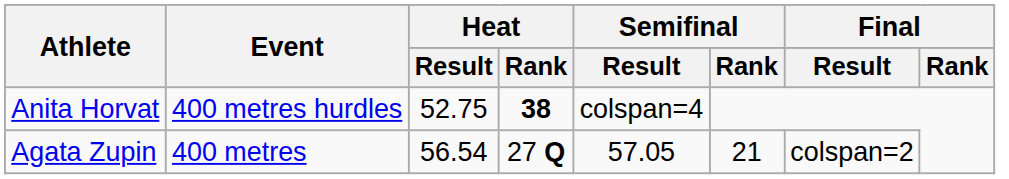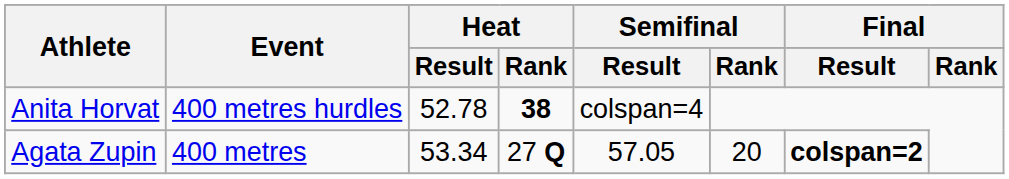(454, 109) 52.75 -> (454, 109) 52.78
(454, 152) 56.54 -> (454, 152) 53.34
(747, 152) 21 -> (747, 152) 20
(852, 152) normal -> (857, 152) bold
